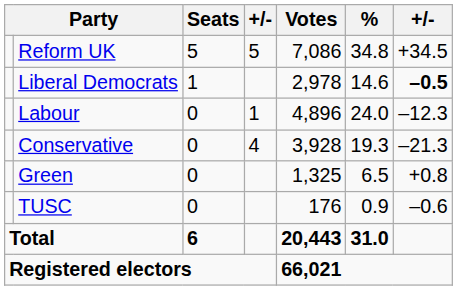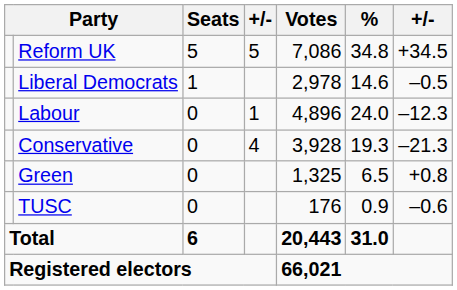(428, 82) bold -> (428, 82) normal
